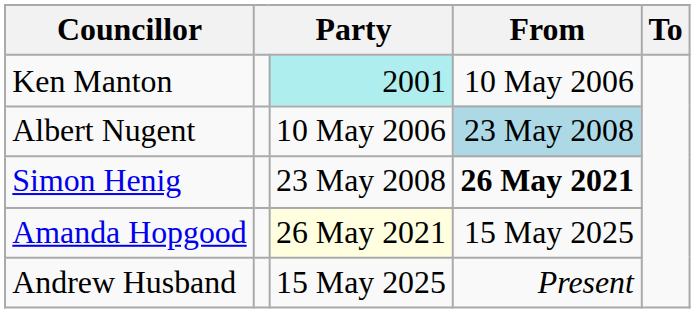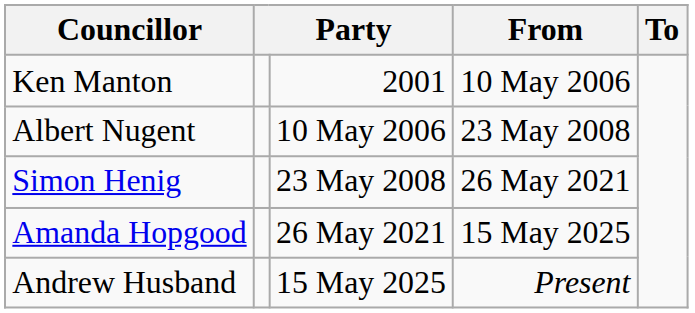(414, 80) paleturquoise background -> (414, 80) no background
(549, 130) lightblue background -> (545, 130) no background
(547, 181) bold -> (545, 181) normal
(361, 231) lightyellow background -> (361, 231) no background
